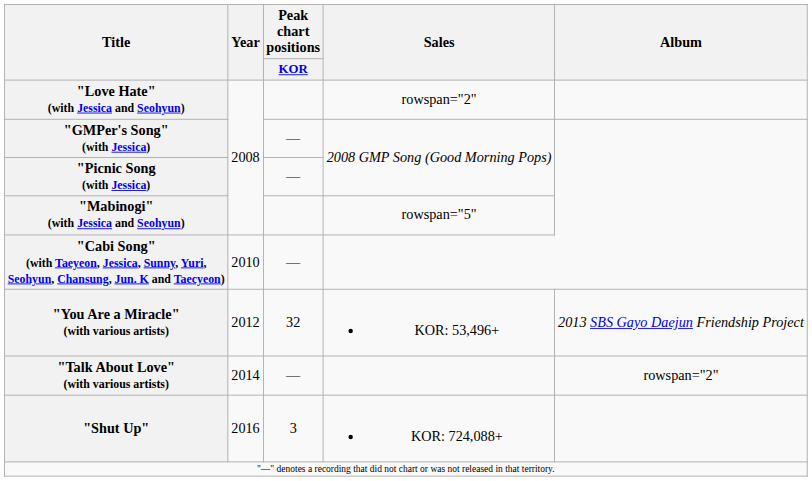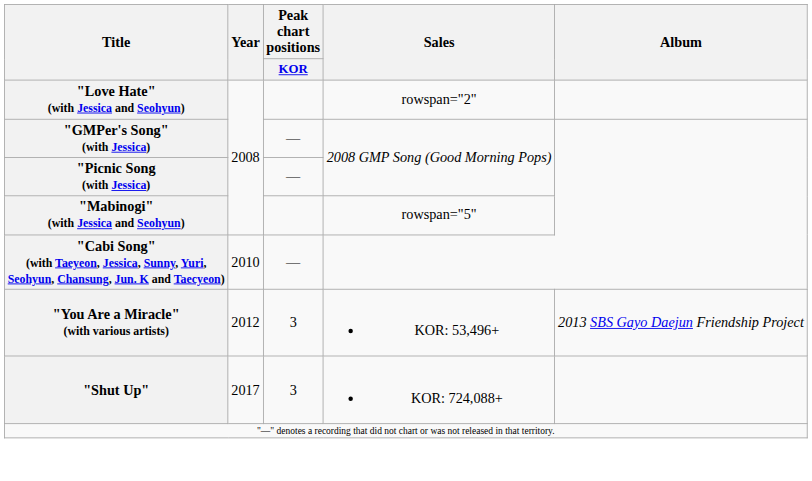(293, 322) 32 -> (293, 322) 3
- row: (116, 375)
(245, 428) 2016 -> (245, 389) 2017
